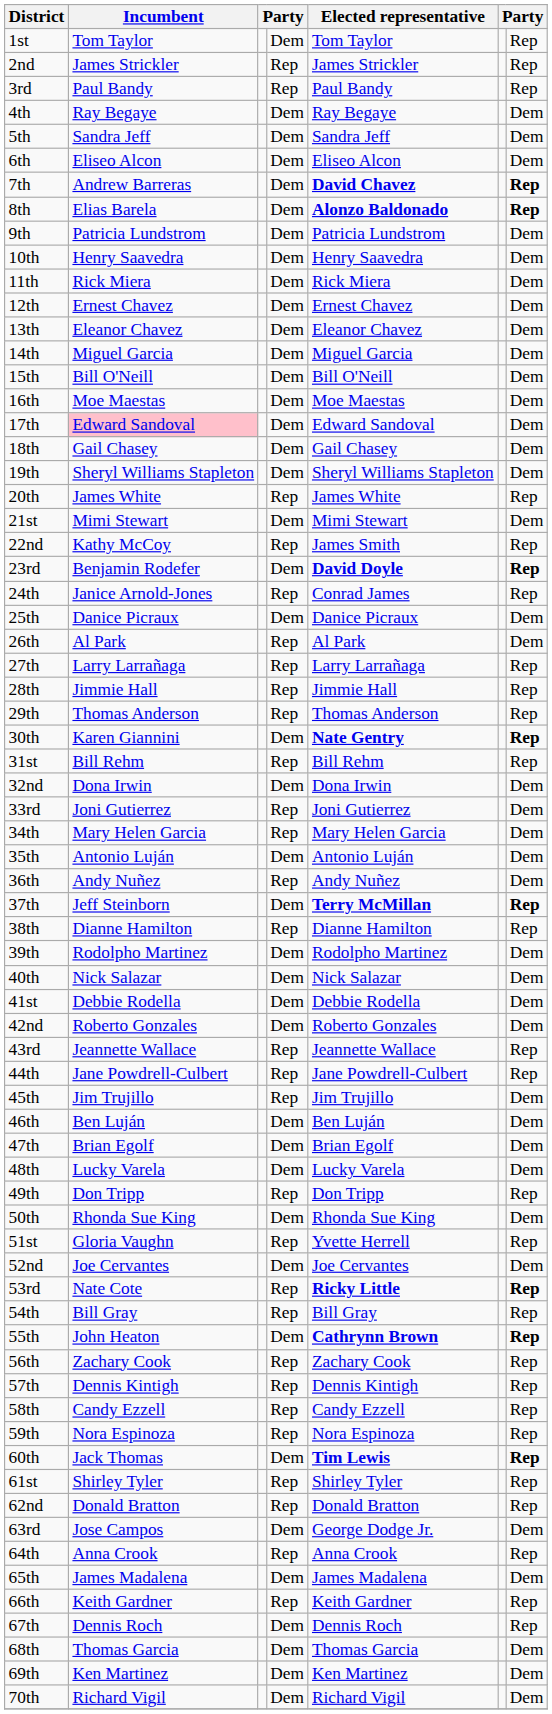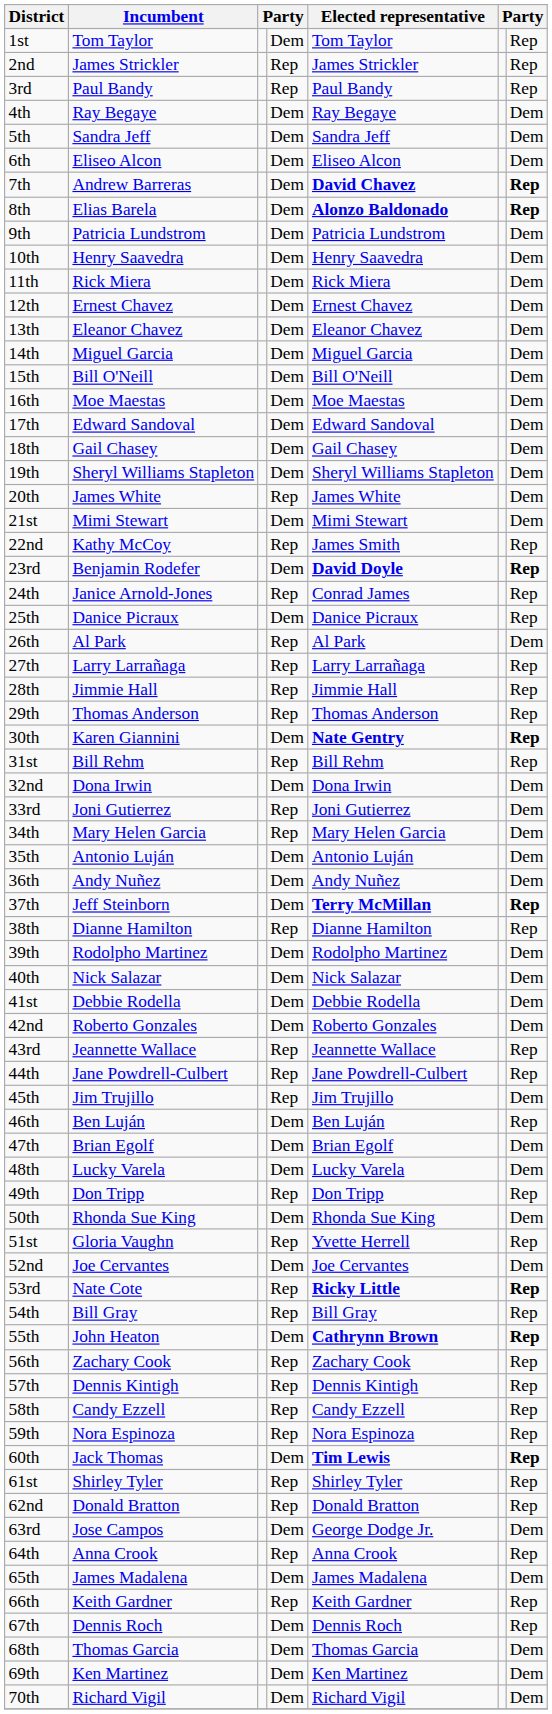(134, 424) pink background -> (134, 424) no background
(524, 496) Rep -> (527, 496) Dem
(527, 616) Dem -> (524, 616) Rep
(284, 881) Rep -> (287, 881) Dem
(527, 1121) Dem -> (524, 1121) Rep
